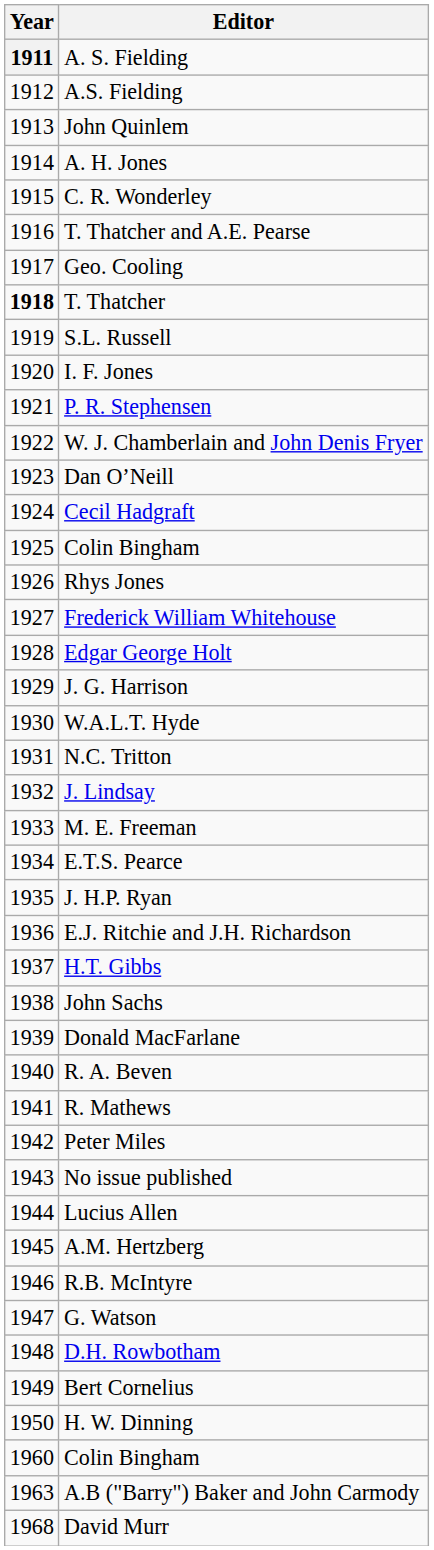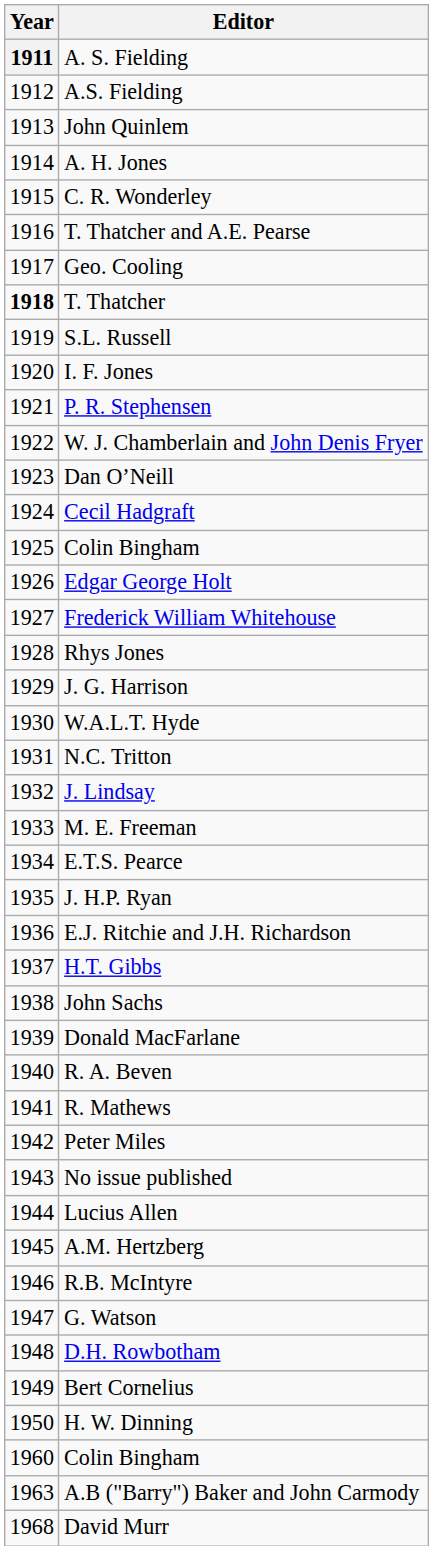(114, 582) Rhys Jones -> (148, 582) Edgar George Holt
(148, 652) Edgar George Holt -> (114, 652) Rhys Jones
